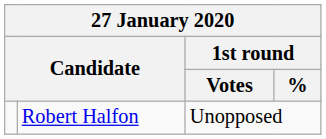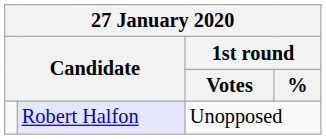(80, 117) no background -> (80, 117) lavender background
